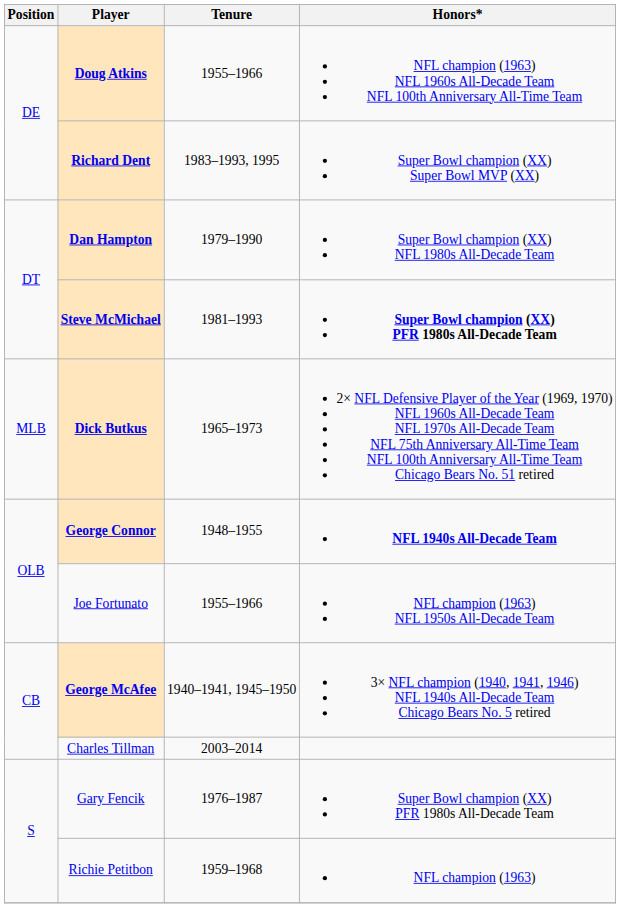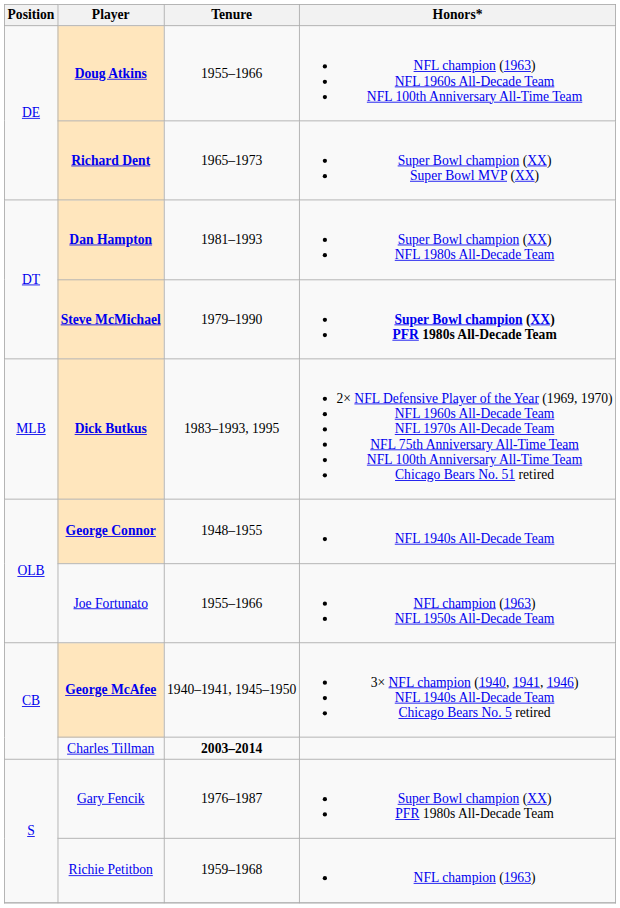(232, 160) 1983–1993, 1995 -> (232, 160) 1965–1973
(232, 239) 1979–1990 -> (232, 239) 1981–1993
(232, 319) 1981–1993 -> (232, 319) 1979–1990
(232, 429) 1965–1973 -> (232, 429) 1983–1993, 1995
(458, 539) bold -> (458, 539) normal
(232, 748) normal -> (232, 748) bold
